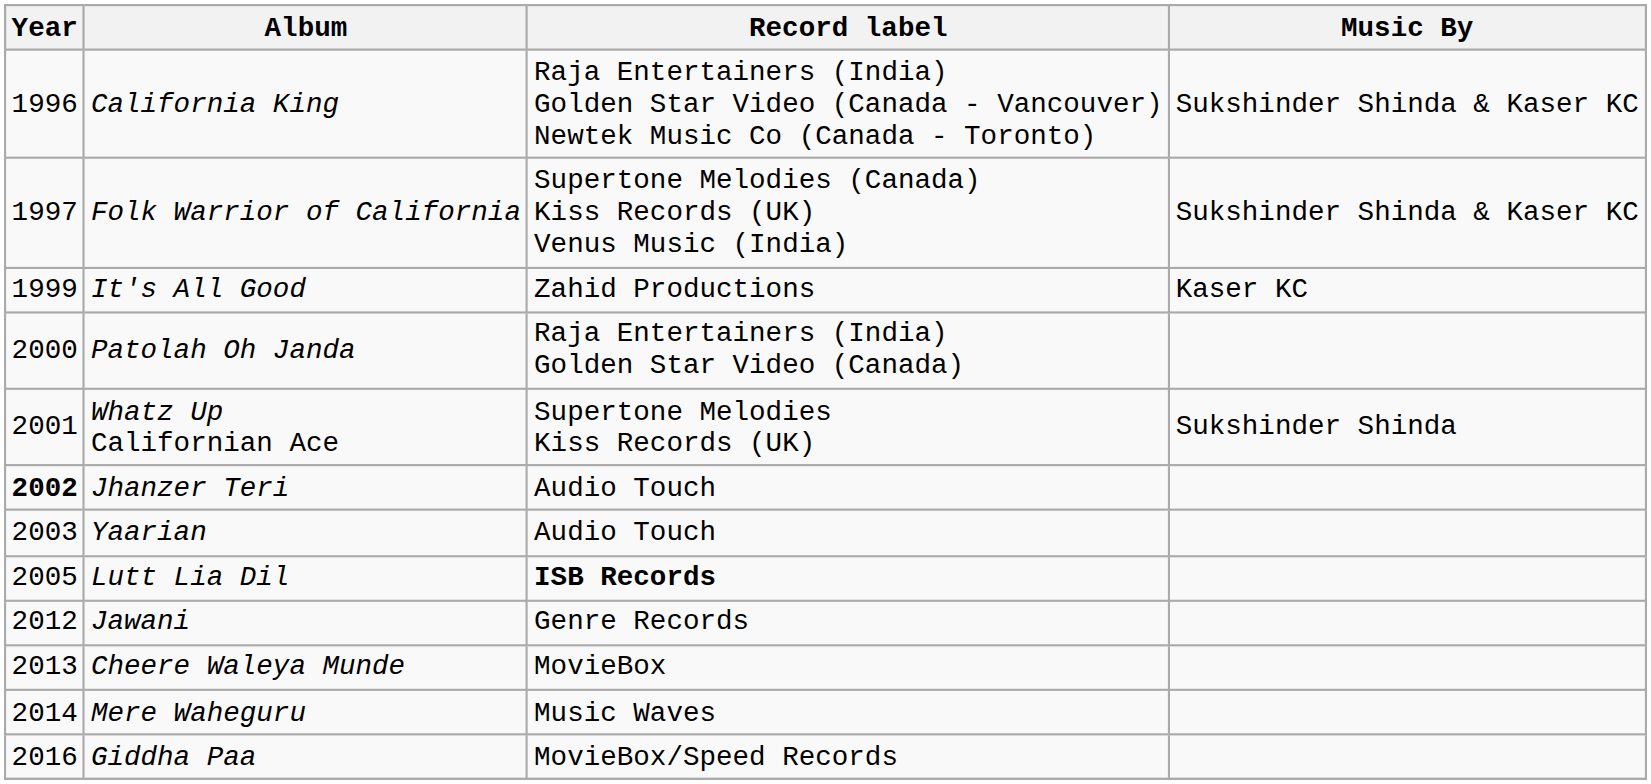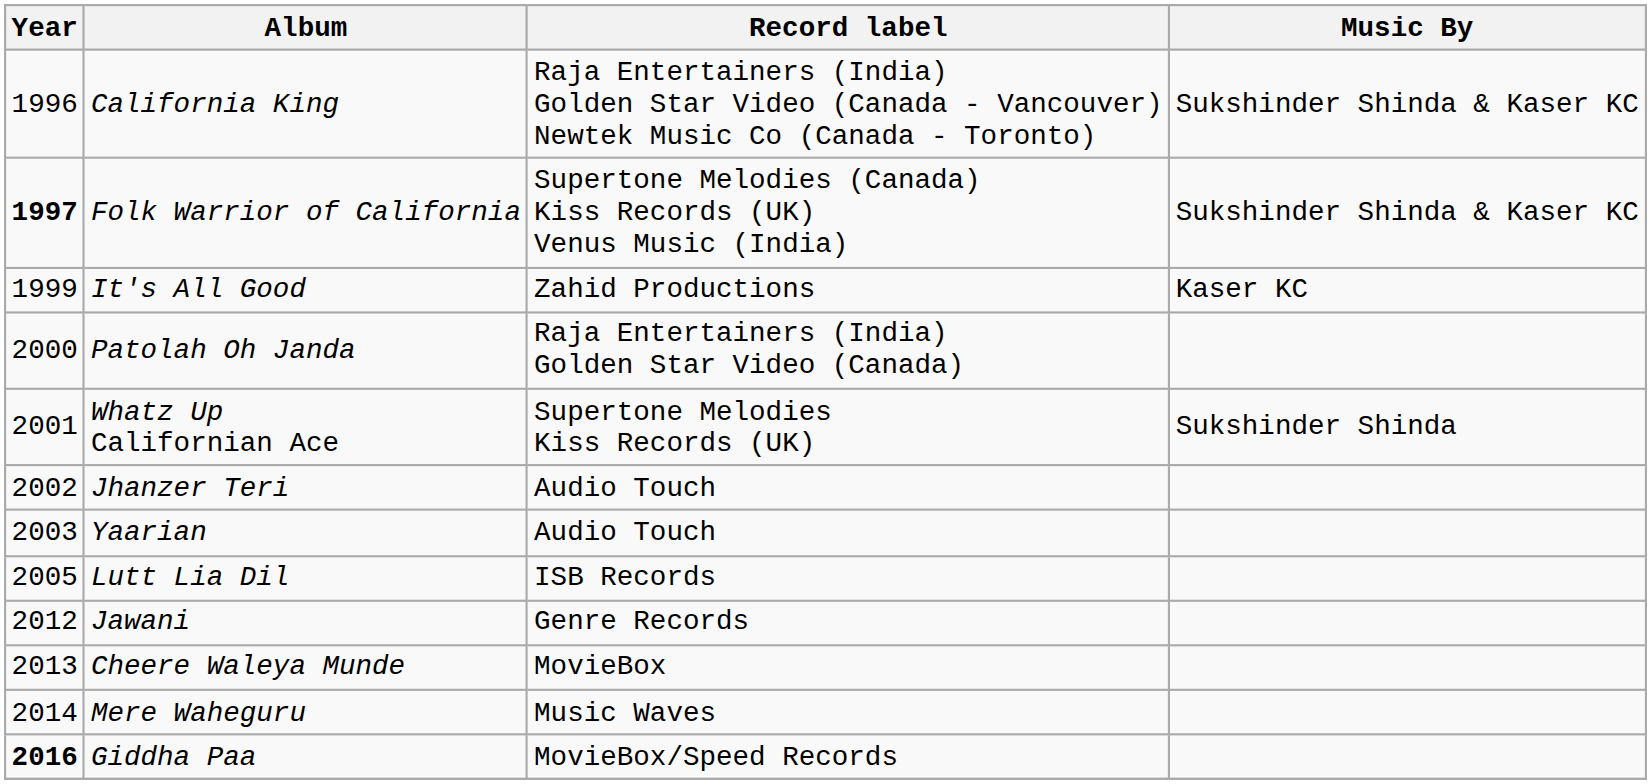(45, 213) normal -> (45, 213) bold
(45, 488) bold -> (45, 488) normal
(625, 578) bold -> (625, 578) normal
(45, 757) normal -> (45, 757) bold
